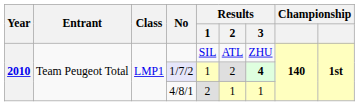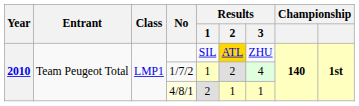(232, 52) no background -> (232, 52) gold background
(181, 72) lavender background -> (181, 72) no background
(261, 72) bold -> (261, 72) normal
(181, 91) no background -> (181, 91) lightyellow background
